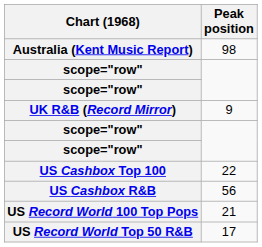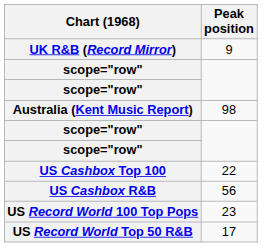rows swapped: (103, 49) <-> (103, 110)
(229, 211) 21 -> (229, 211) 23
